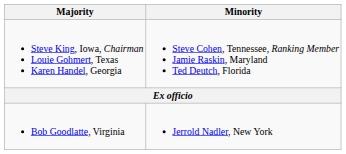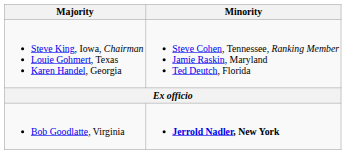(243, 132) normal -> (243, 132) bold
